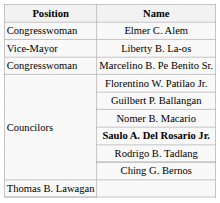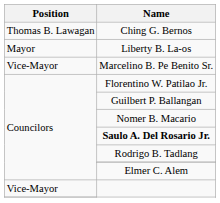(42, 31) Congresswoman -> (51, 31) Thomas B. Lawagan
(156, 31) Elmer C. Alem -> (156, 31) Ching G. Bernos
(32, 48) Vice-Mayor -> (21, 48) Mayor
(42, 66) Congresswoman -> (32, 66) Vice-Mayor
(156, 171) Ching G. Bernos -> (156, 171) Elmer C. Alem
(51, 188) Thomas B. Lawagan -> (32, 188) Vice-Mayor
